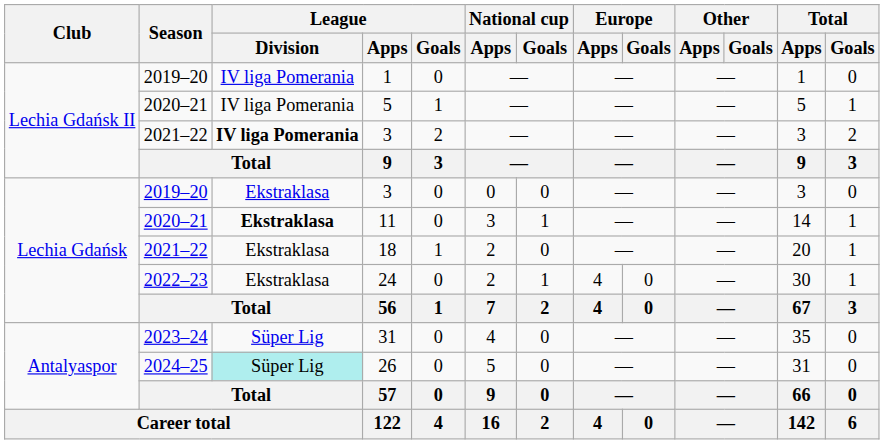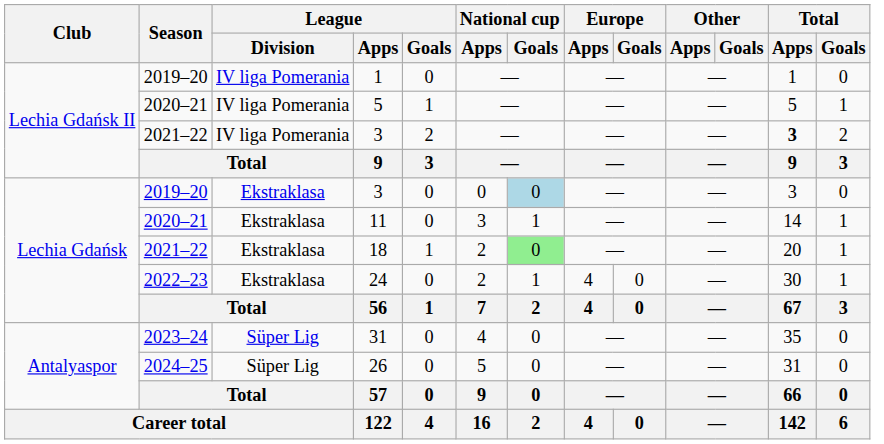(287, 134) bold -> (283, 134) normal
(801, 134) normal -> (792, 134) bold
(545, 192) no background -> (536, 192) lightblue background
(287, 221) bold -> (283, 221) normal
(545, 250) no background -> (536, 250) lightgreen background
(287, 366) paleturquoise background -> (283, 366) no background
